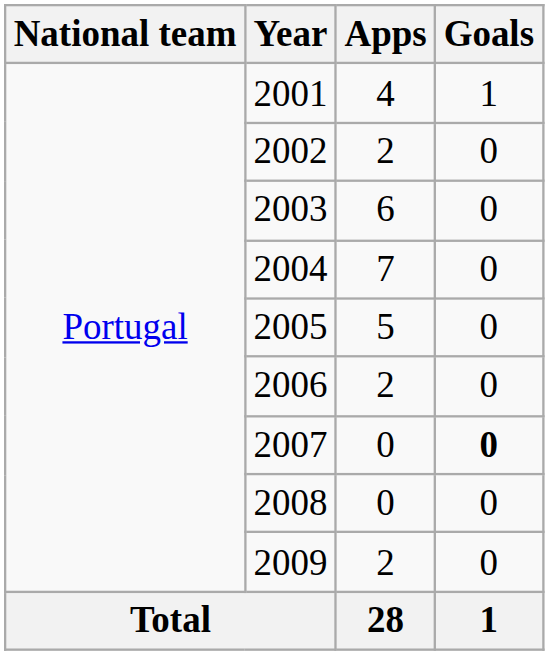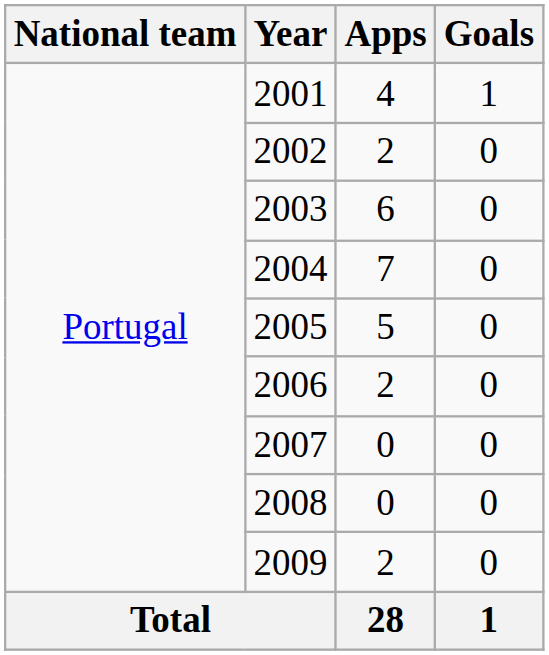(489, 444) bold -> (489, 444) normal
